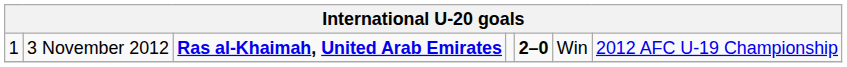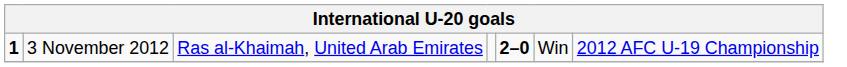(14, 47) normal -> (14, 47) bold
(340, 47) bold -> (330, 47) normal
